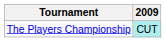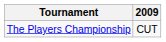(147, 29) paleturquoise background -> (147, 29) no background
